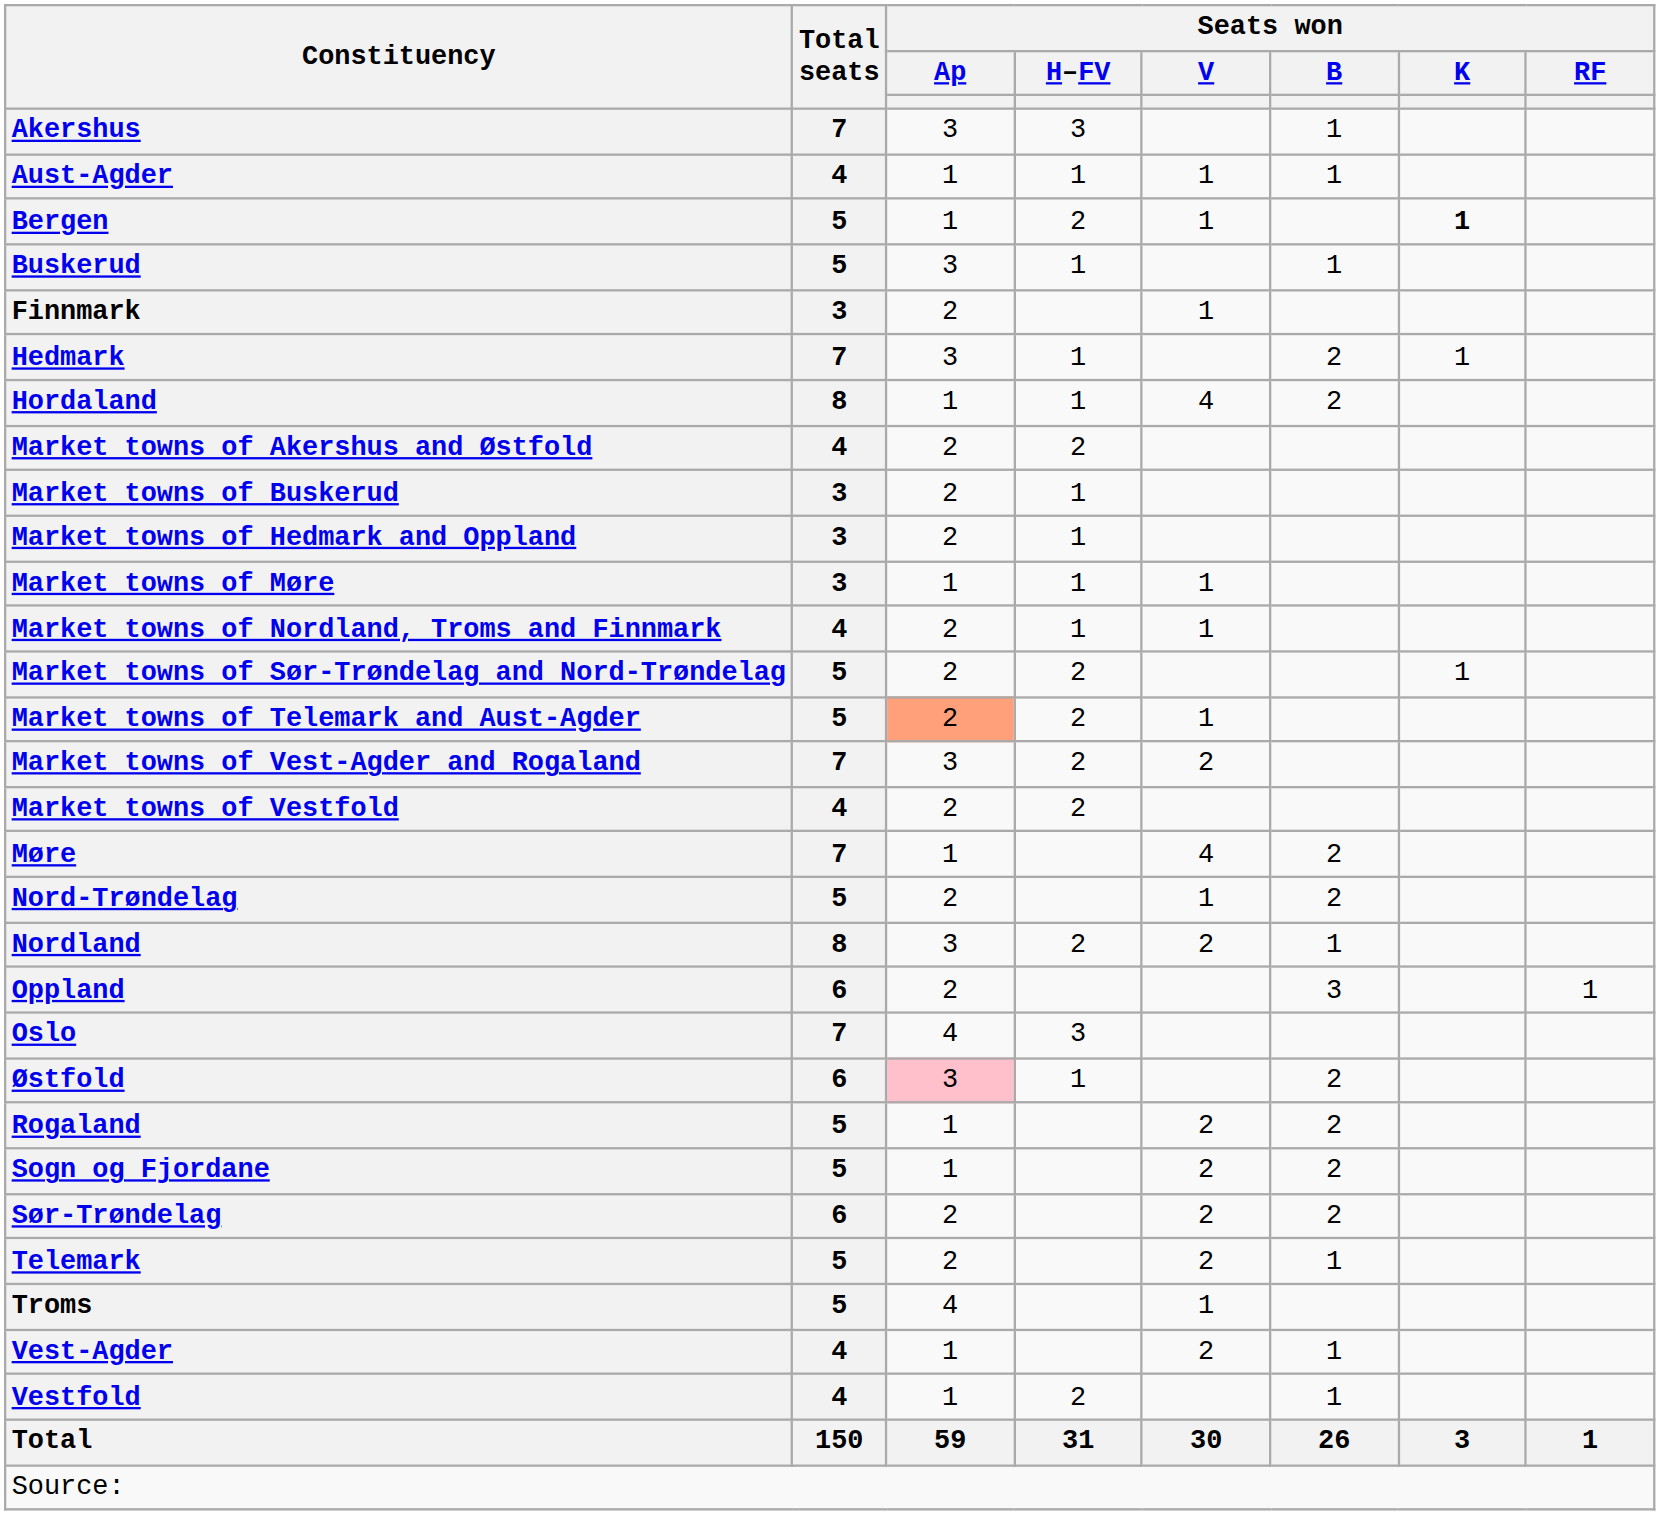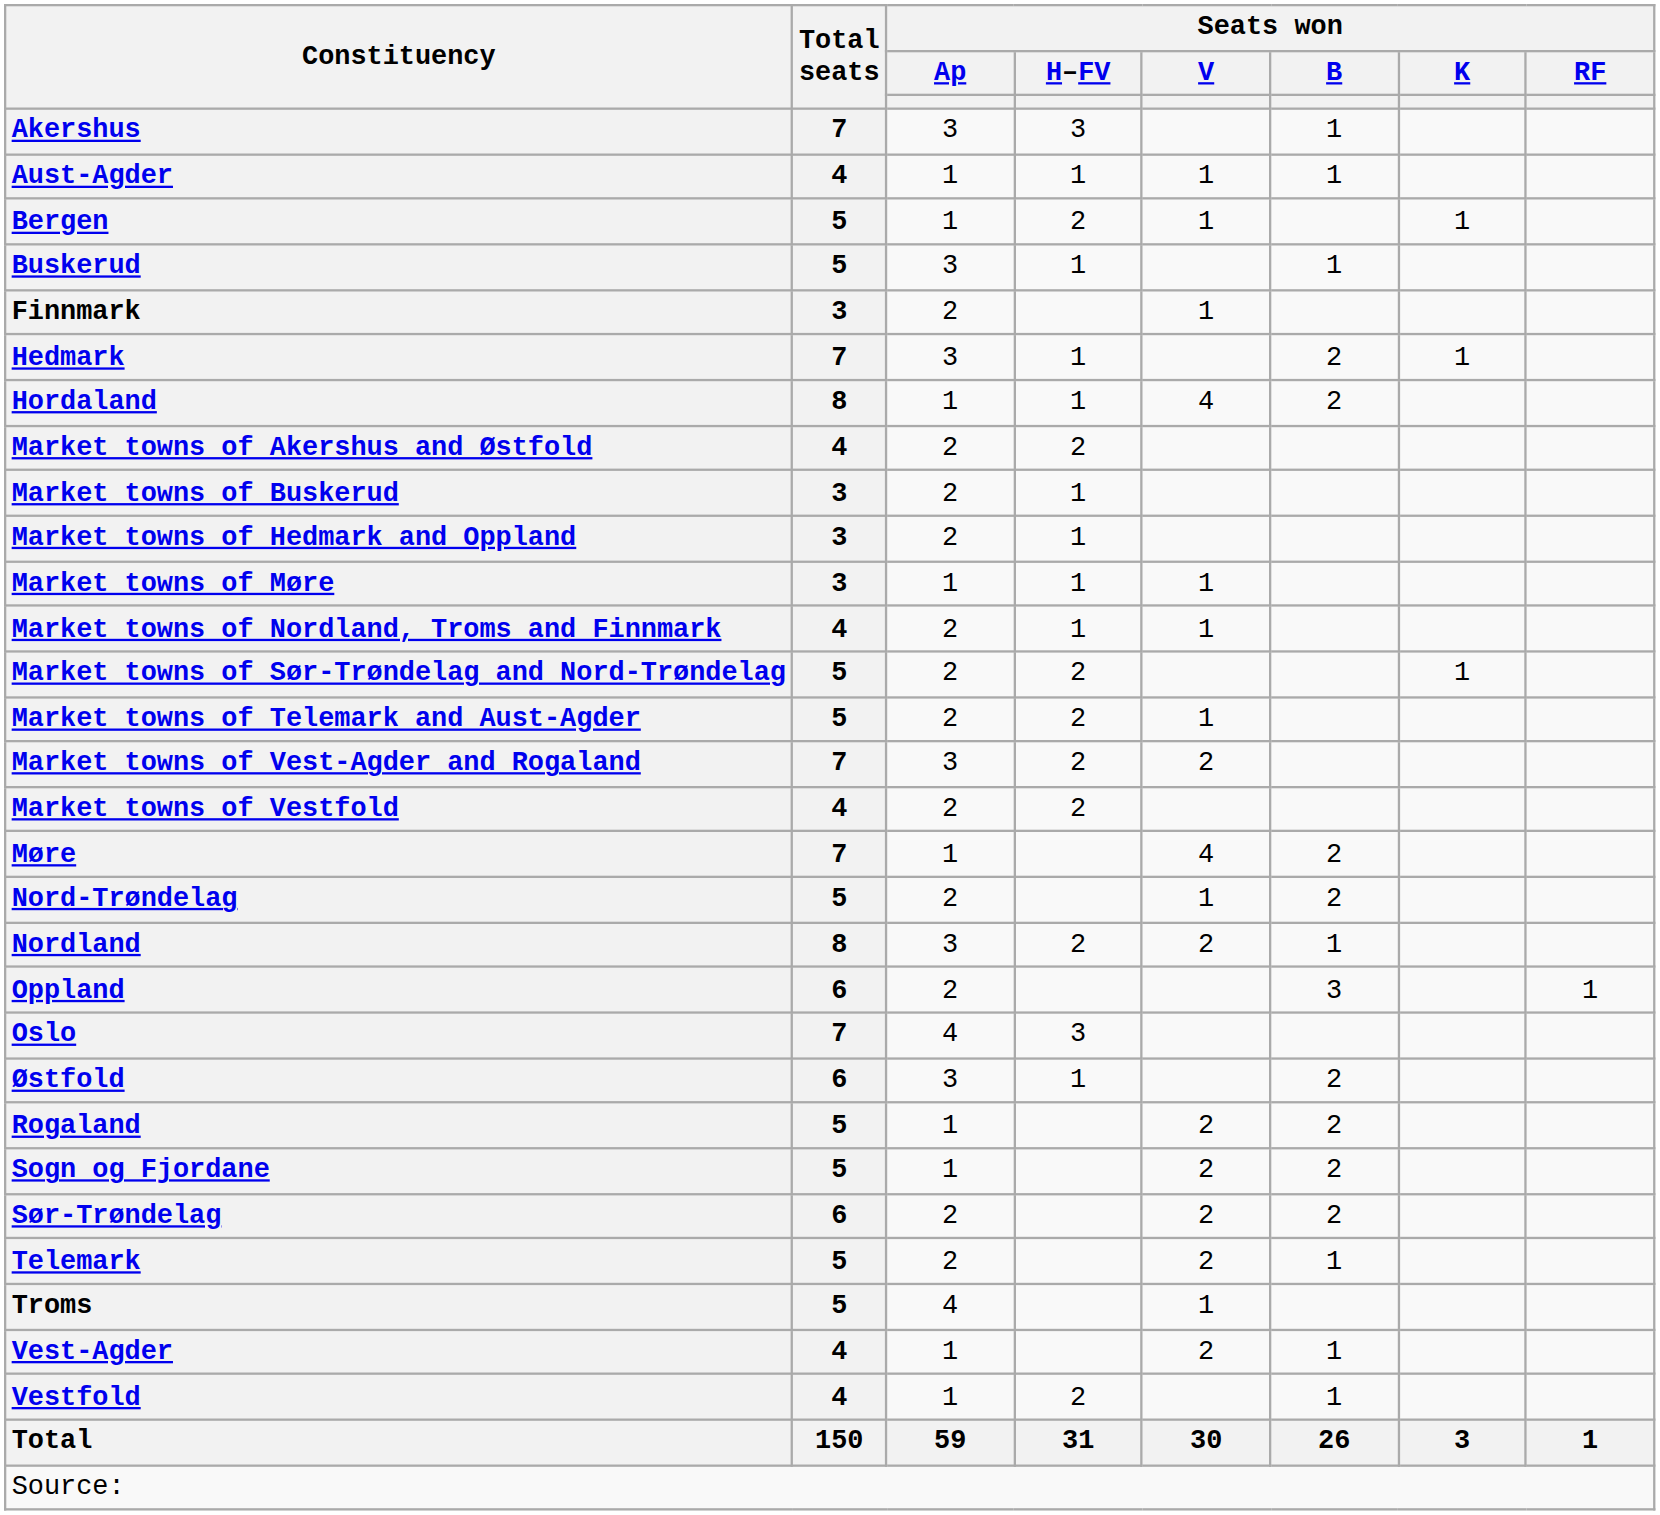(1462, 221) bold -> (1462, 221) normal
(950, 719) lightsalmon background -> (950, 719) no background
(950, 1080) pink background -> (950, 1080) no background
